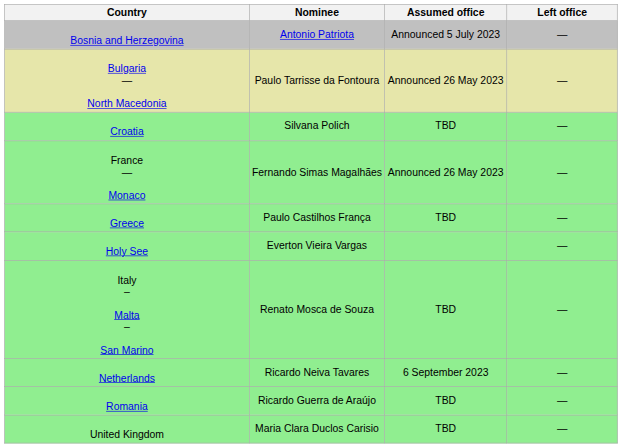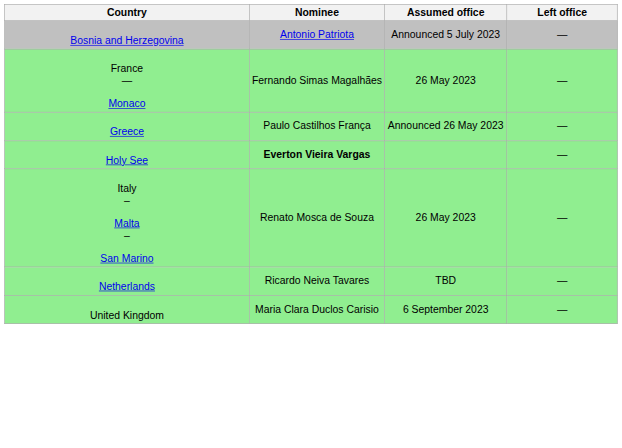- row: (127, 86)
- row: (127, 132)
(446, 172) Announced 26 May 2023 -> (446, 80) 26 May 2023
(446, 218) TBD -> (446, 126) Announced 26 May 2023
(317, 246) normal -> (317, 154) bold
(446, 309) TBD -> (446, 218) 26 May 2023
(446, 372) 6 September 2023 -> (446, 281) TBD
- row: (127, 406)
(446, 429) TBD -> (446, 309) 6 September 2023
